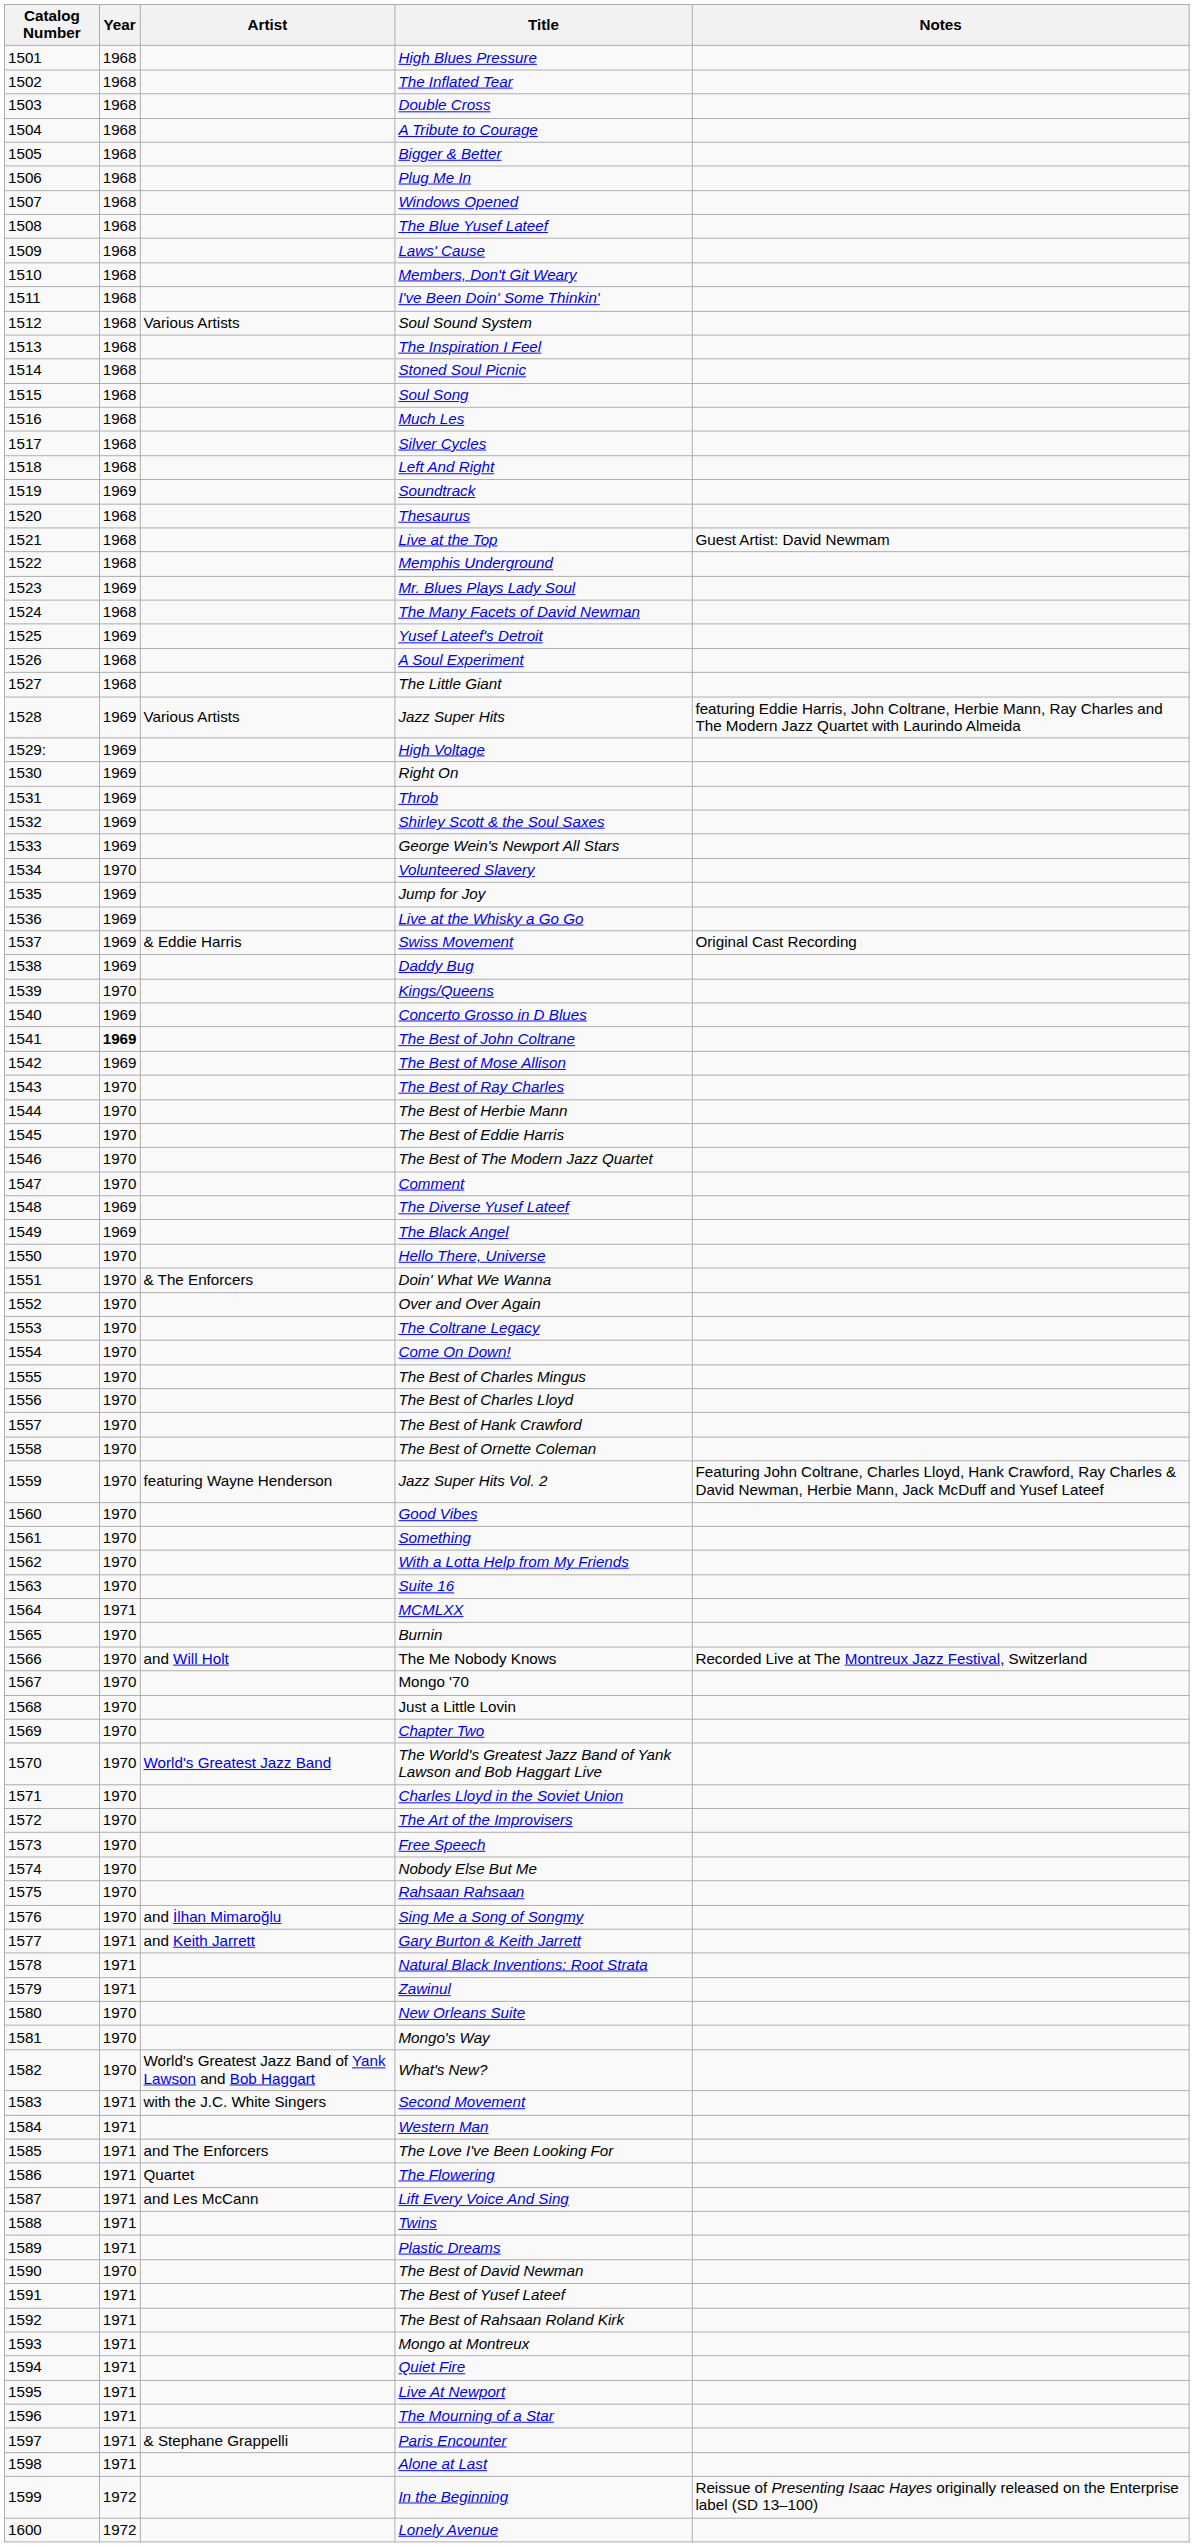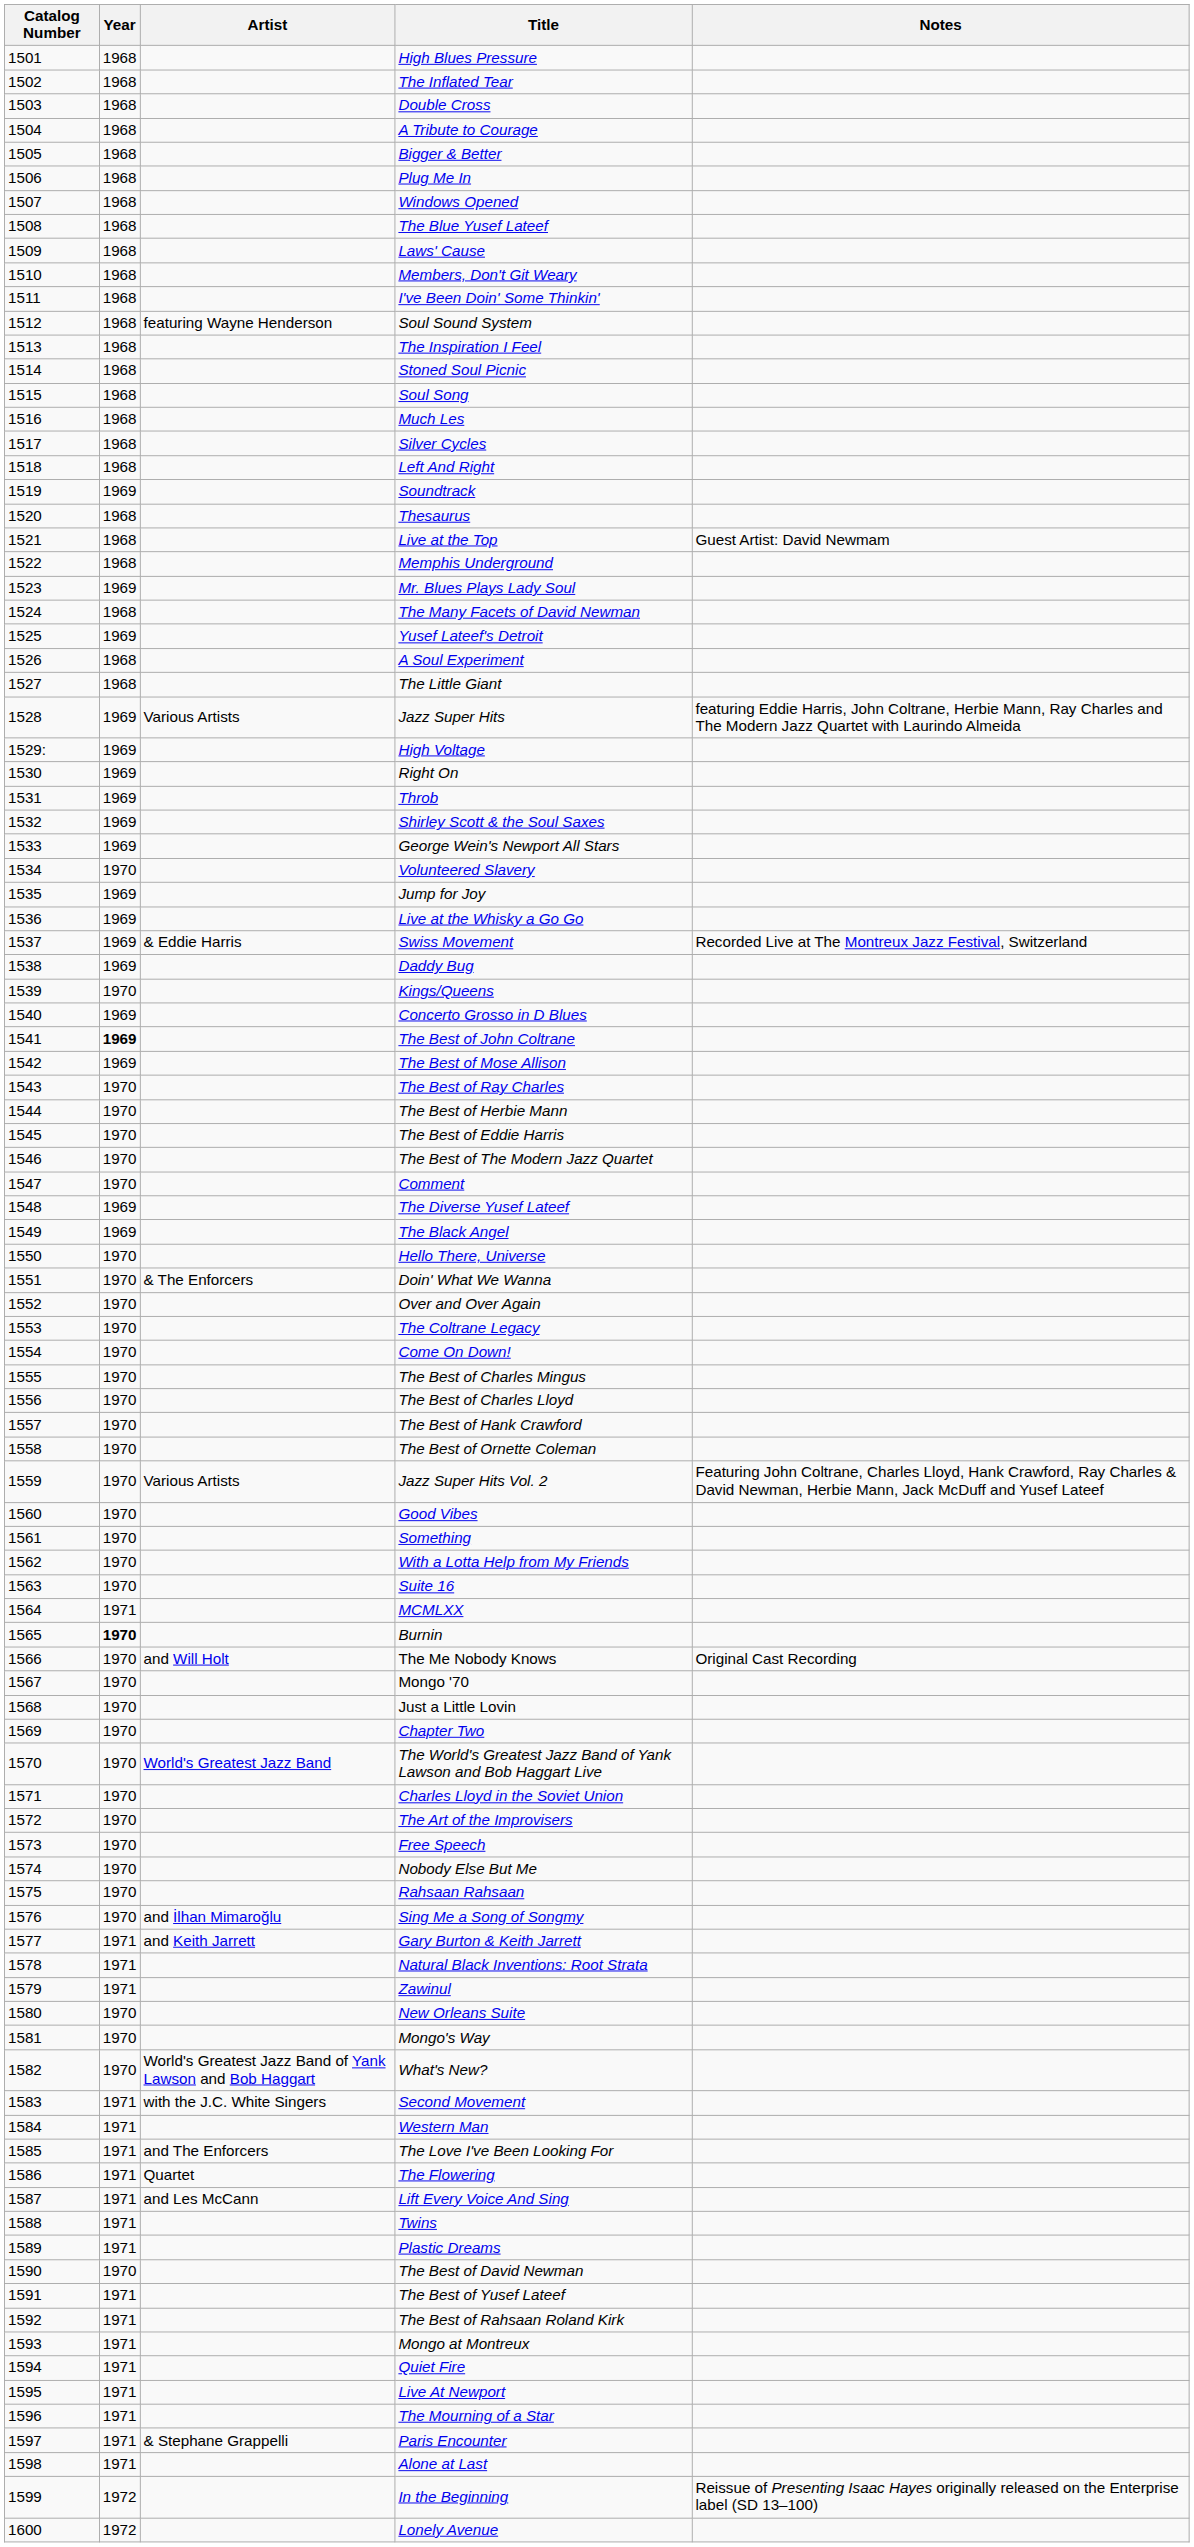(192, 322) Various Artists -> (238, 322) featuring Wayne Henderson
(776, 942) Original Cast Recording -> (891, 942) Recorded Live at The Montreux Jazz Festival, Switzerland
(238, 1481) featuring Wayne Henderson -> (192, 1481) Various Artists
(120, 1634) normal -> (120, 1634) bold
(891, 1658) Recorded Live at The Montreux Jazz Festival, Switzerland -> (776, 1658) Original Cast Recording
